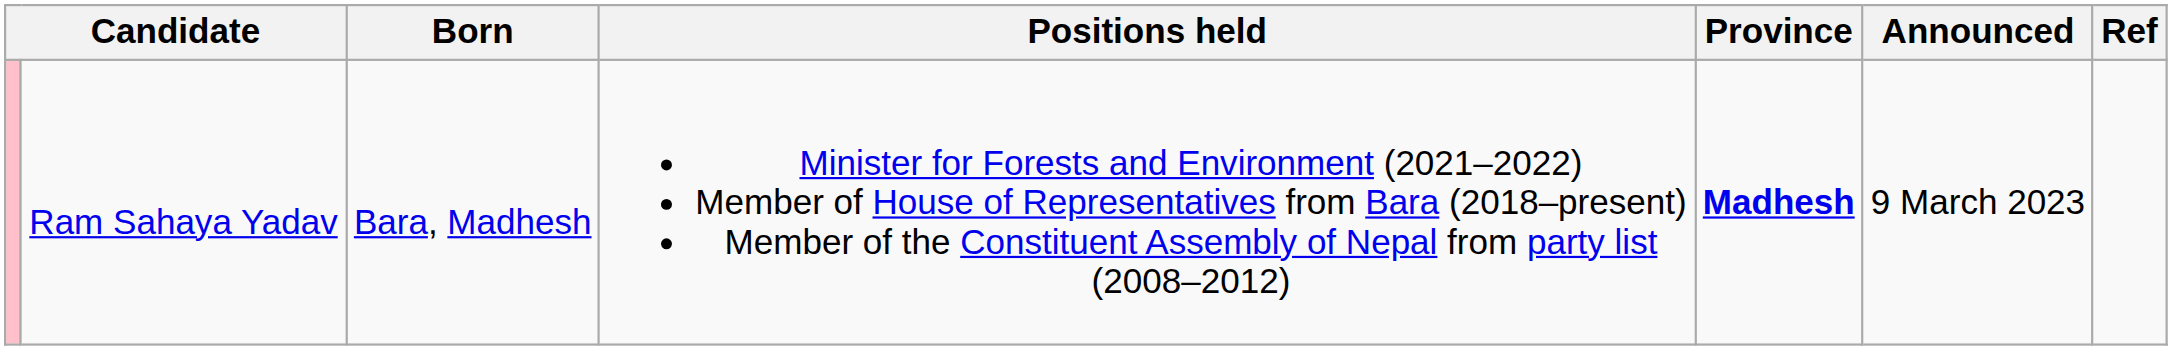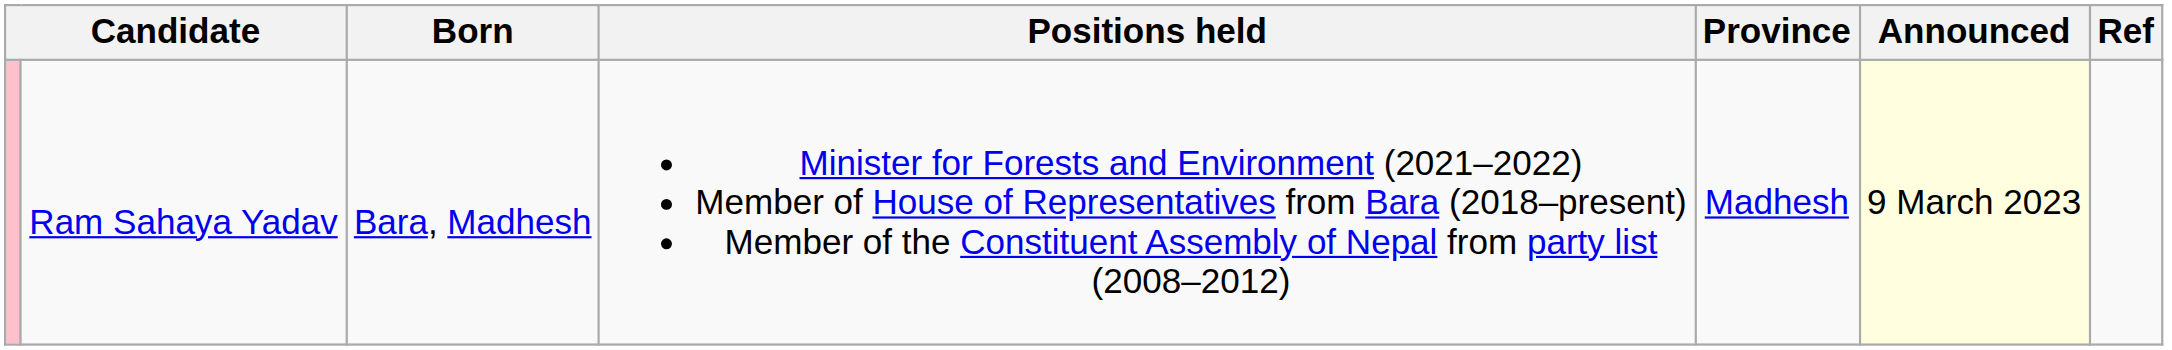(1779, 201) bold -> (1777, 201) normal
(1978, 201) no background -> (1974, 201) lightyellow background
